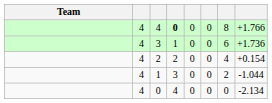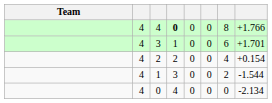(251, 43) +1.736 -> (251, 43) +1.701
(251, 75) -1.044 -> (251, 75) -1.544
